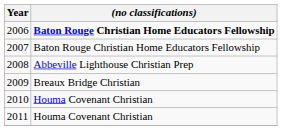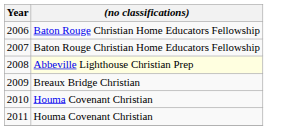(154, 30) bold -> (147, 30) normal
(114, 64) no background -> (114, 64) lightyellow background
